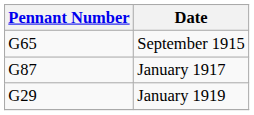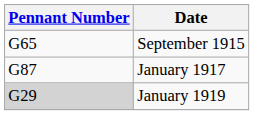(23, 95) no background -> (23, 95) lightgrey background
